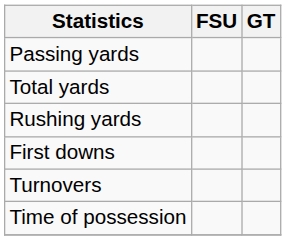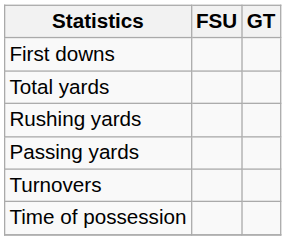rows swapped: (62, 152) <-> (74, 54)
